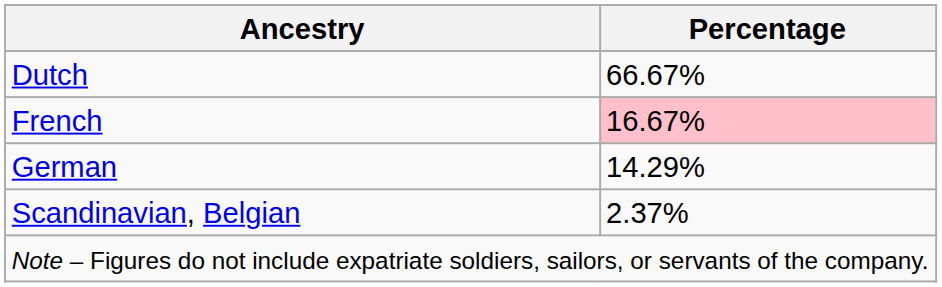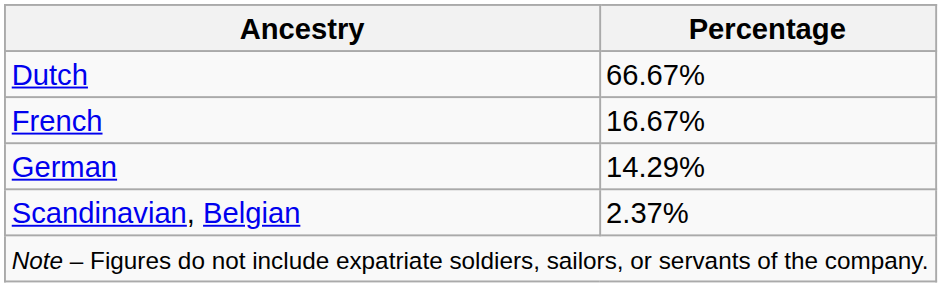(656, 121) pink background -> (656, 121) no background
